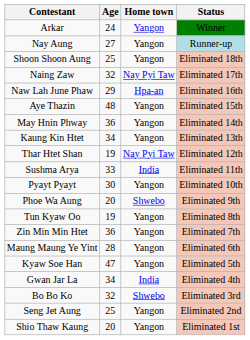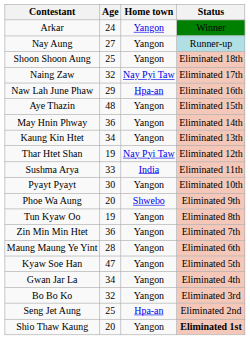(149, 279) India -> (149, 279) Yangon
(149, 295) Shwebo -> (149, 295) Yangon
(149, 311) Yangon -> (149, 311) Hpa-an
(211, 327) normal -> (211, 327) bold
